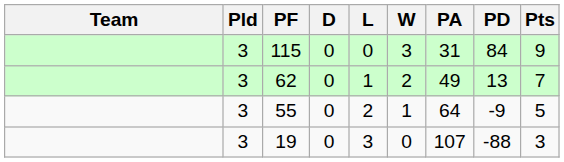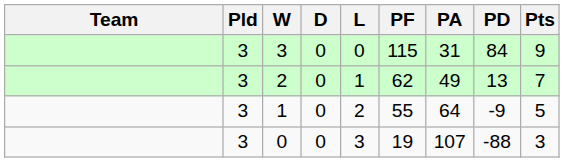columns swapped: (407, 19) <-> (286, 19)
